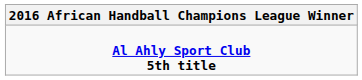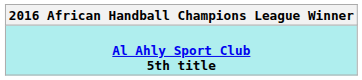(181, 58) no background -> (181, 58) paleturquoise background
